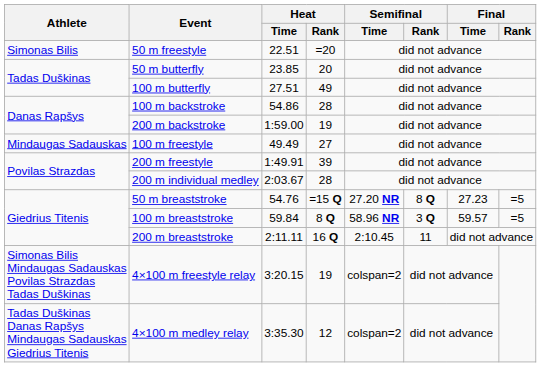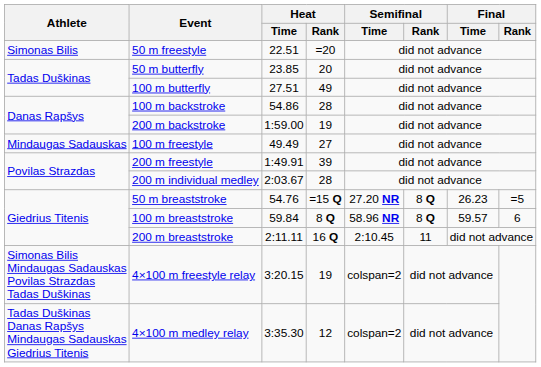(473, 200) 27.23 -> (473, 200) 26.23
(426, 218) 3 Q -> (426, 218) 8 Q
(517, 218) =5 -> (517, 218) 6
